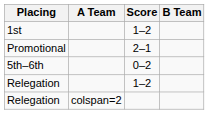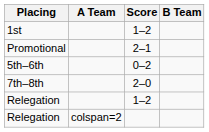+ row: (25, 83)
